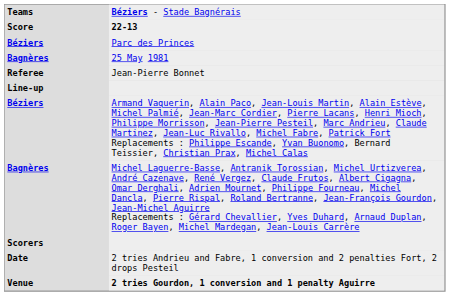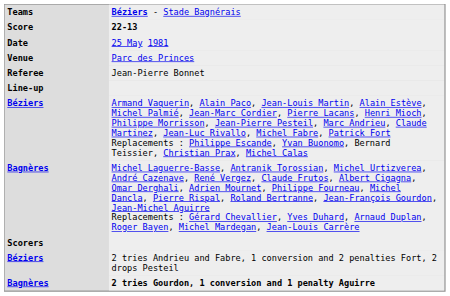(25, 43) Béziers -> (18, 43) Date
(153, 43) Parc des Princes -> (140, 43) 25 May 1981
(28, 58) Bagnères -> (20, 58) Venue
(140, 58) 25 May 1981 -> (153, 58) Parc des Princes
(18, 258) Date -> (25, 258) Béziers
(20, 283) Venue -> (28, 283) Bagnères
